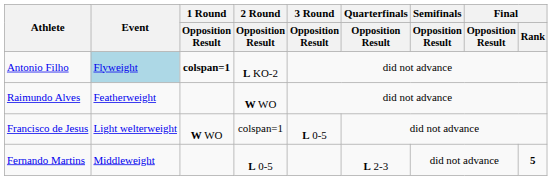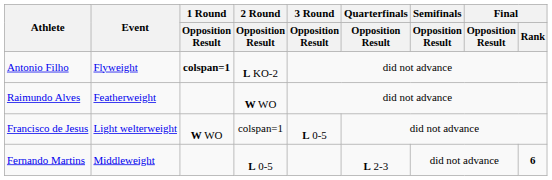(116, 67) lightblue background -> (116, 67) no background
(533, 160) 5 -> (533, 160) 6
